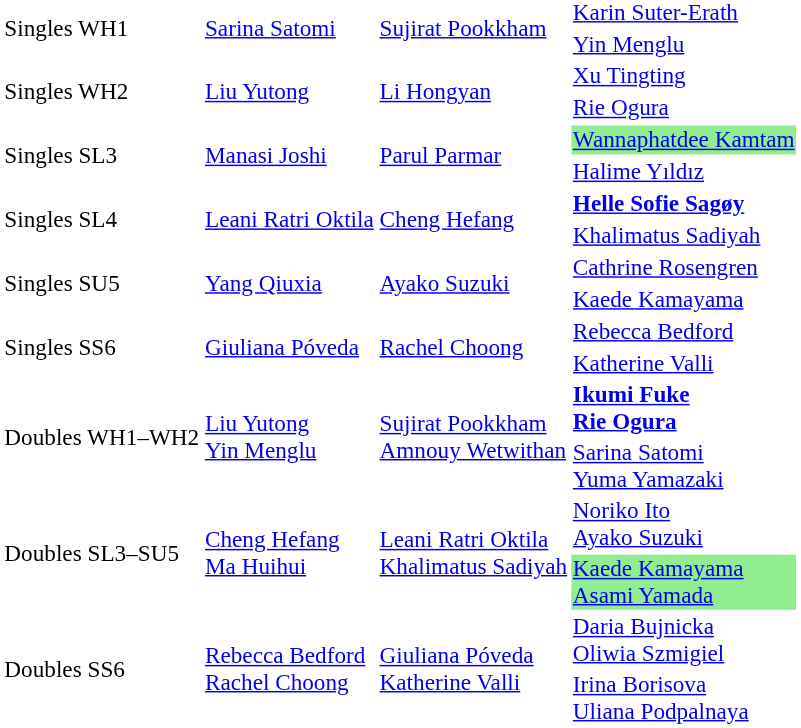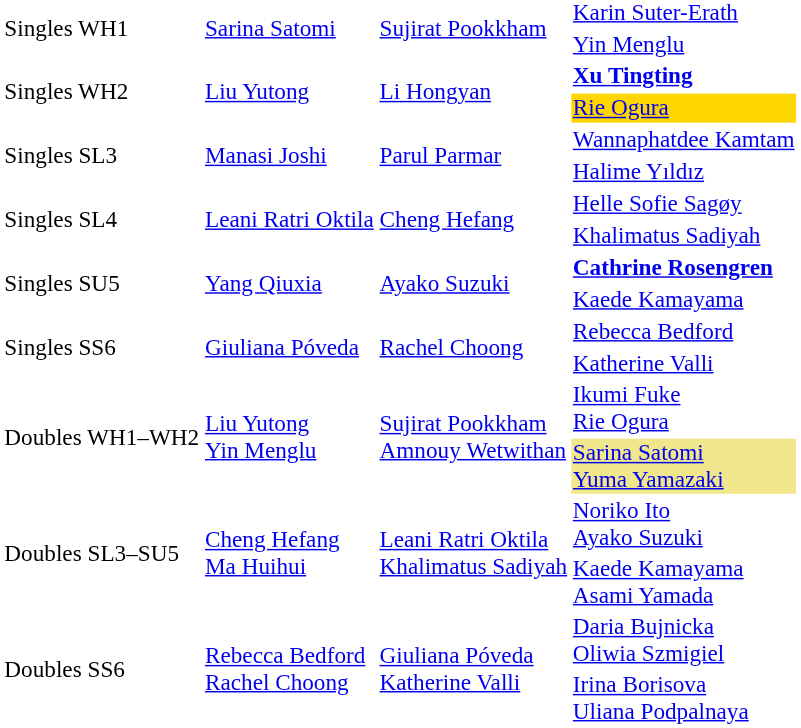(629, 75) normal -> (633, 75) bold
(621, 107) no background -> (621, 107) gold background
(684, 139) lightgreen background -> (684, 139) no background
(659, 203) bold -> (657, 203) normal
(665, 267) normal -> (673, 267) bold
(631, 408) bold -> (627, 408) normal
(648, 466) no background -> (648, 466) khaki background
(658, 582) lightgreen background -> (658, 582) no background
